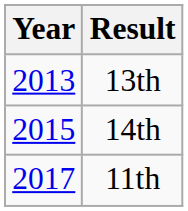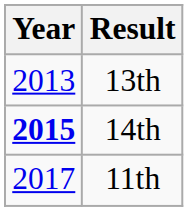(44, 129) normal -> (44, 129) bold
